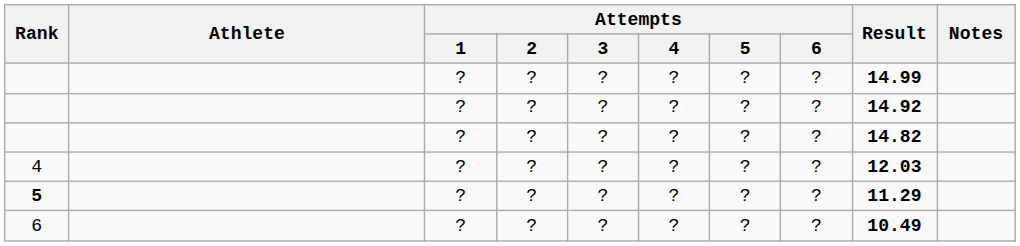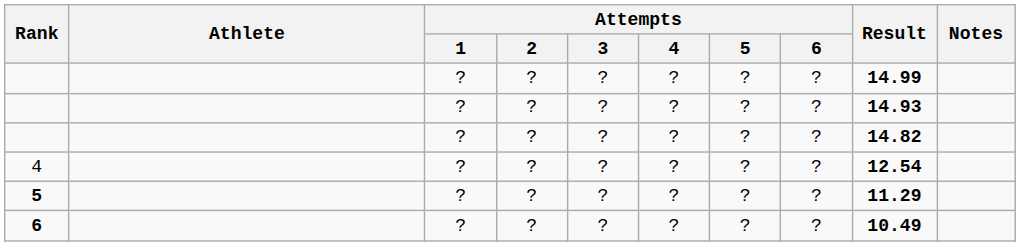(894, 108) 14.92 -> (894, 108) 14.93
(894, 167) 12.03 -> (894, 167) 12.54
(37, 226) normal -> (37, 226) bold
